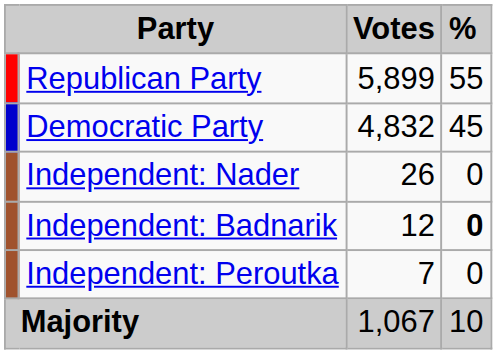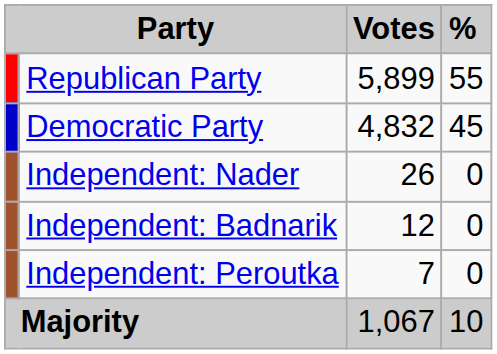(475, 224) bold -> (475, 224) normal
